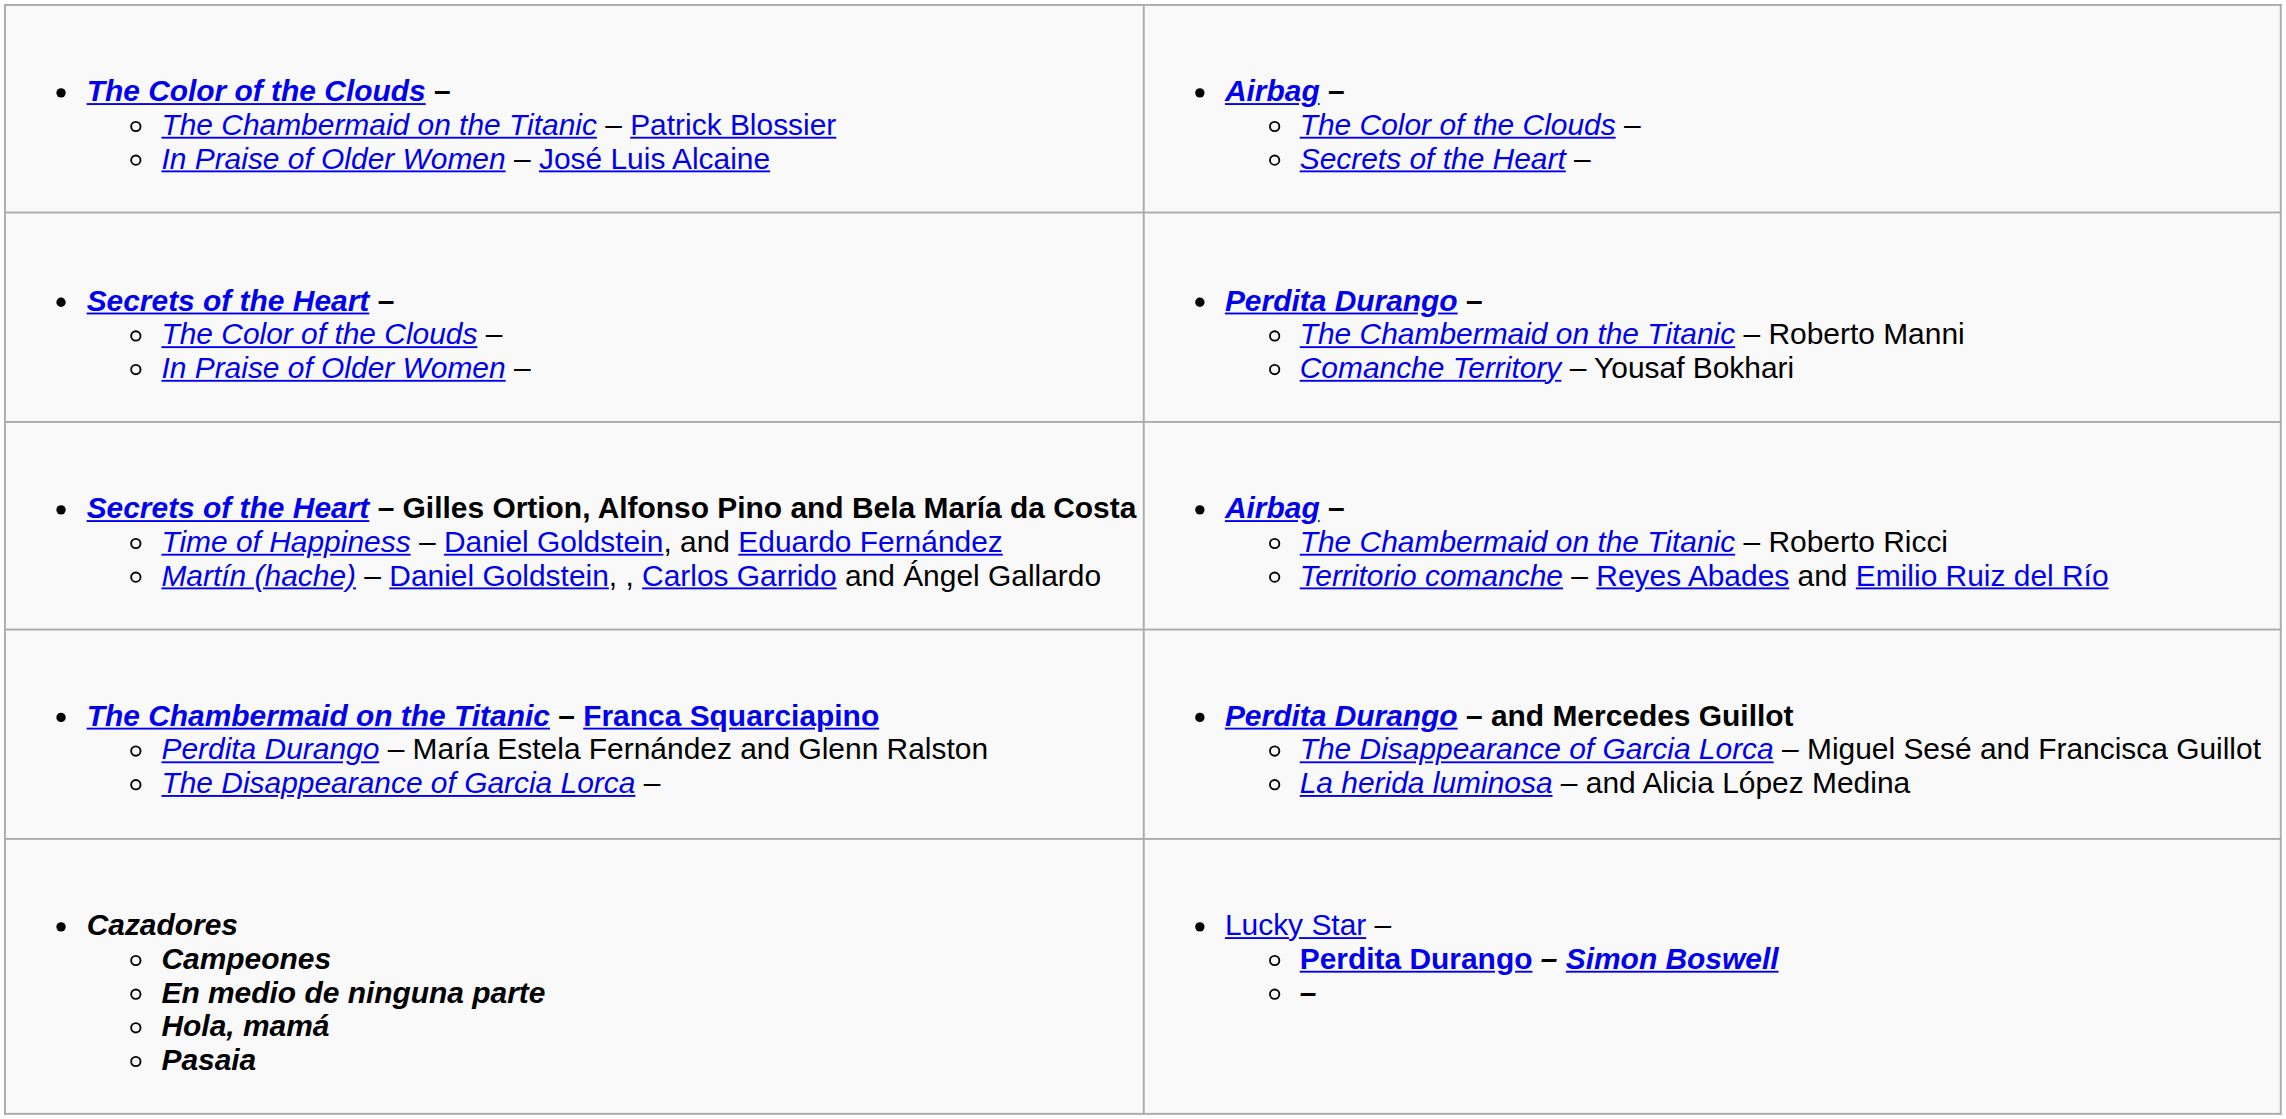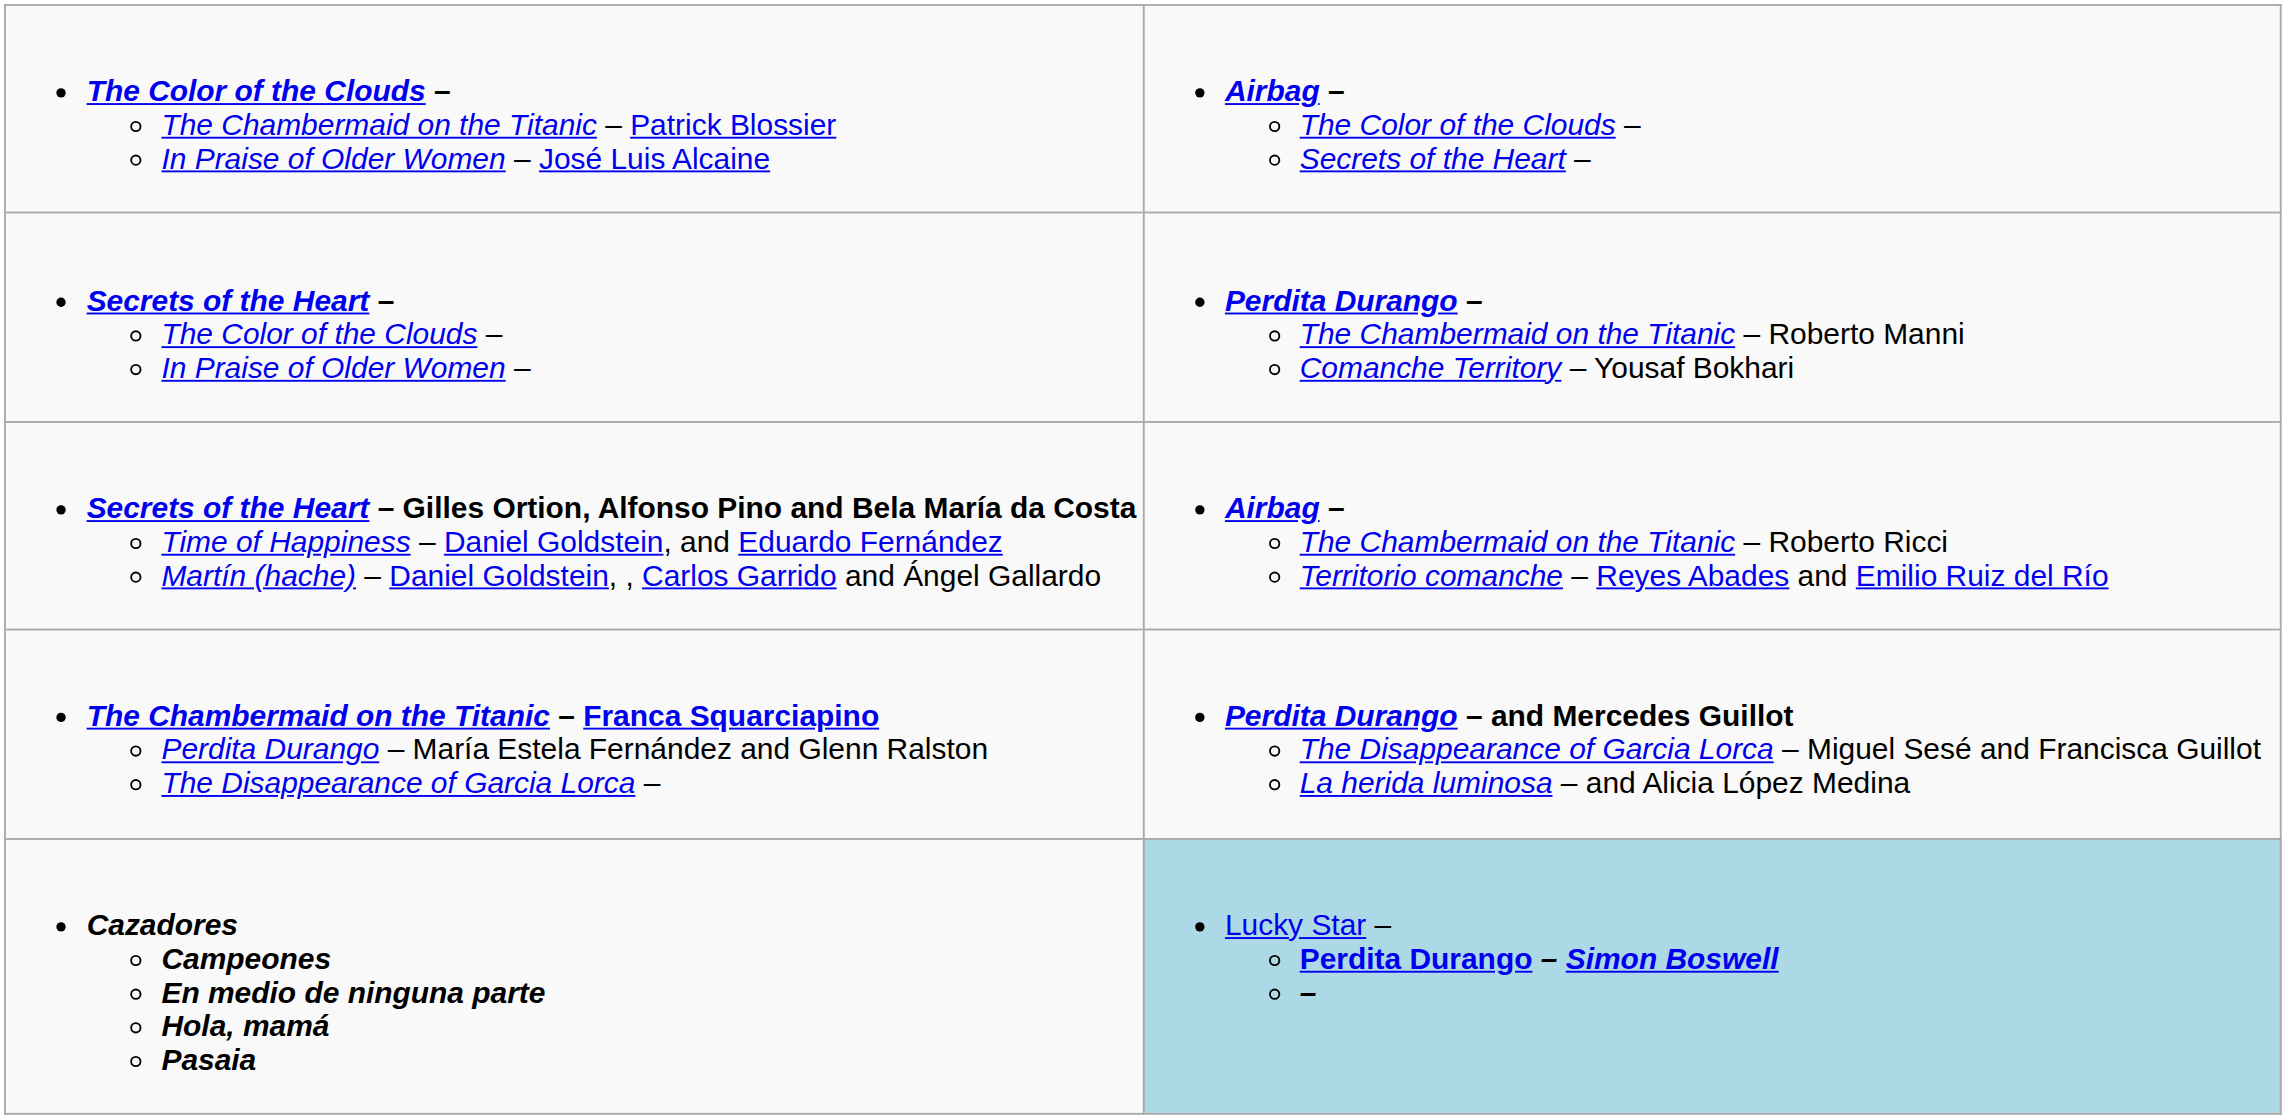(1712, 959) no background -> (1712, 959) lightblue background
